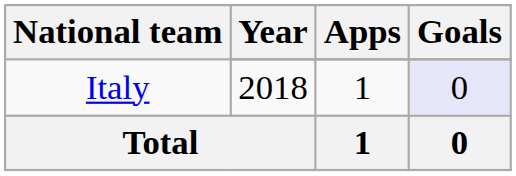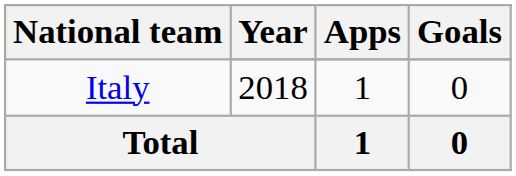(459, 87) lavender background -> (459, 87) no background
